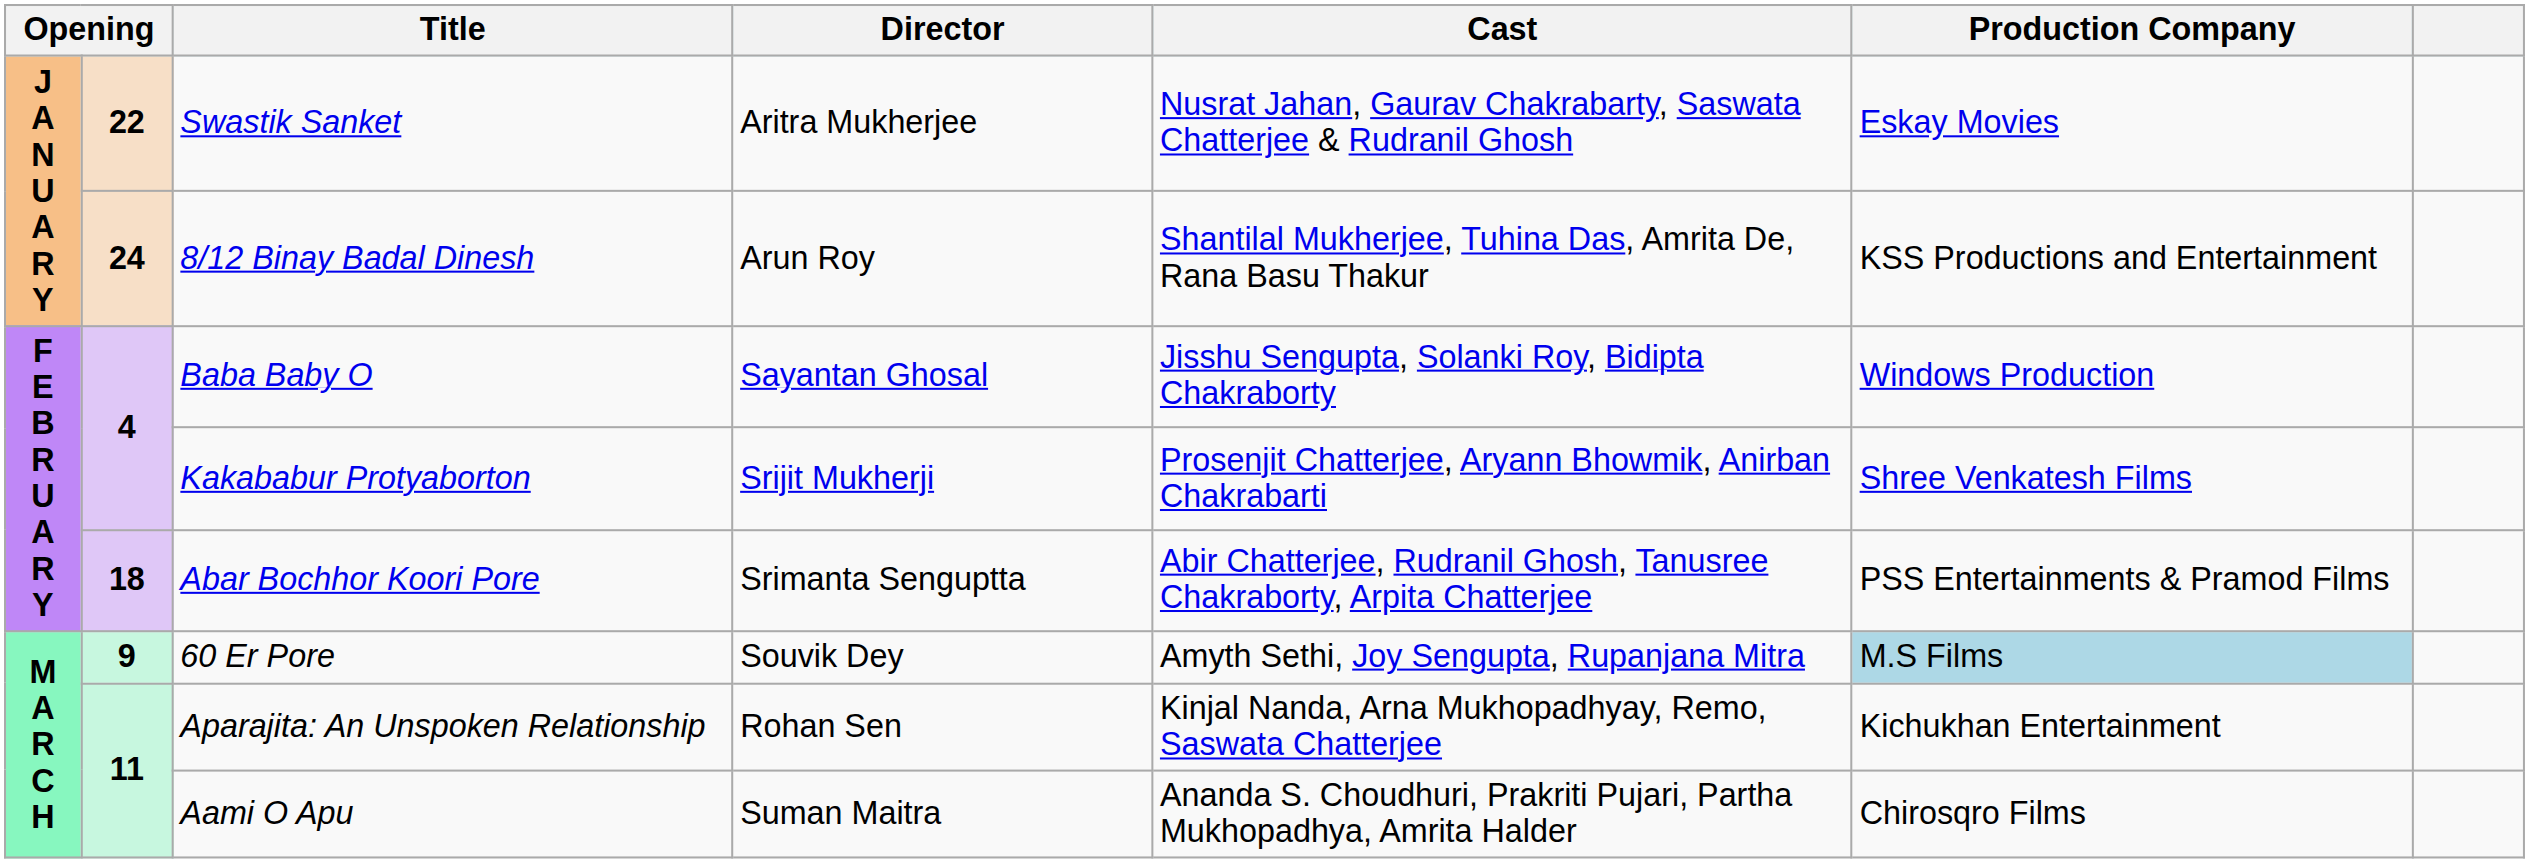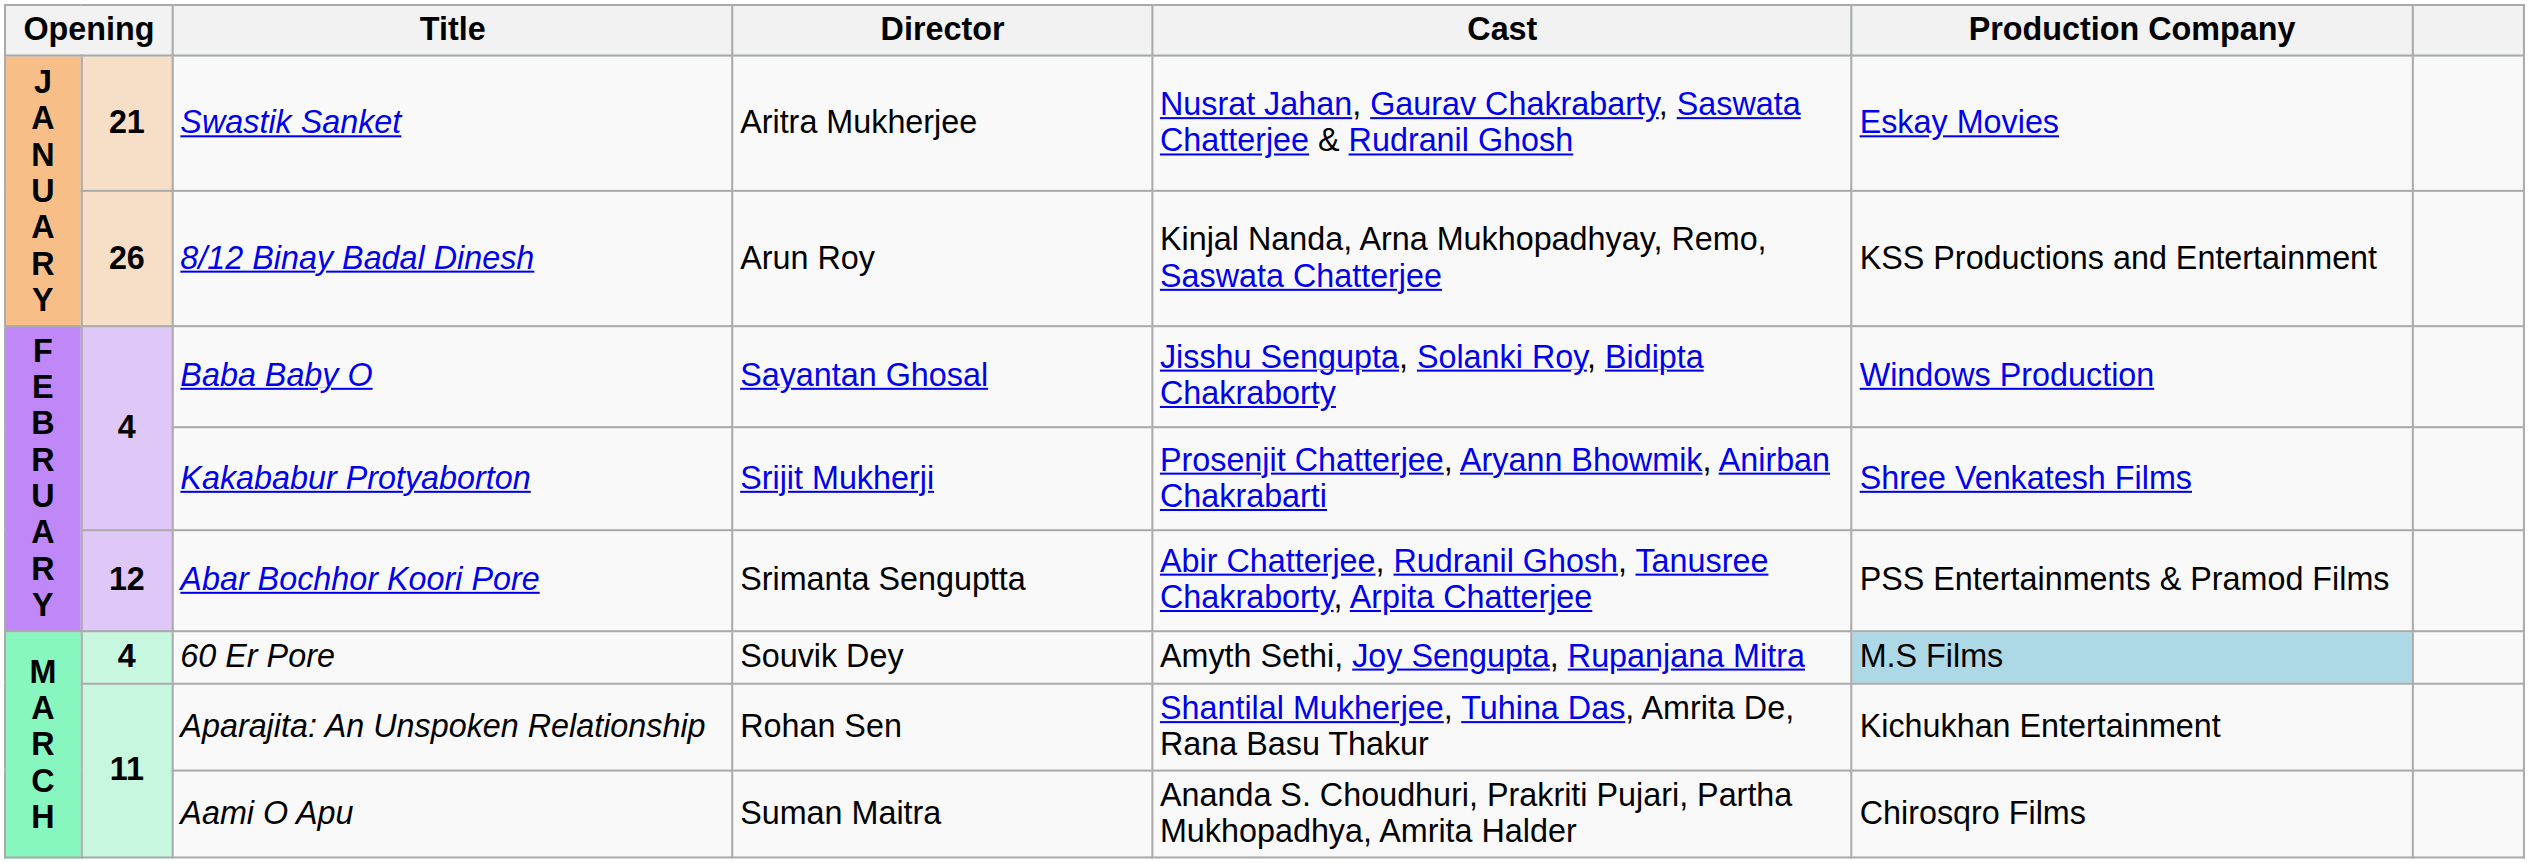(127, 123) 22 -> (127, 123) 21
(127, 257) 24 -> (127, 257) 26
(1477, 257) Shantilal Mukherjee, Tuhina Das, Amrita De, Rana Basu Thakur -> (1463, 257) Kinjal Nanda, Arna Mukhopadhyay, Remo, Saswata Chatterjee
(127, 579) 18 -> (127, 579) 12
(127, 656) 9 -> (127, 656) 4
(1463, 726) Kinjal Nanda, Arna Mukhopadhyay, Remo, Saswata Chatterjee -> (1477, 726) Shantilal Mukherjee, Tuhina Das, Amrita De, Rana Basu Thakur
